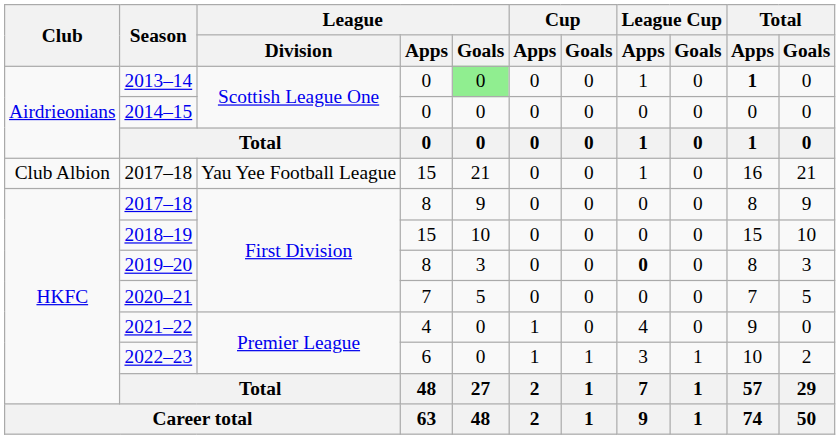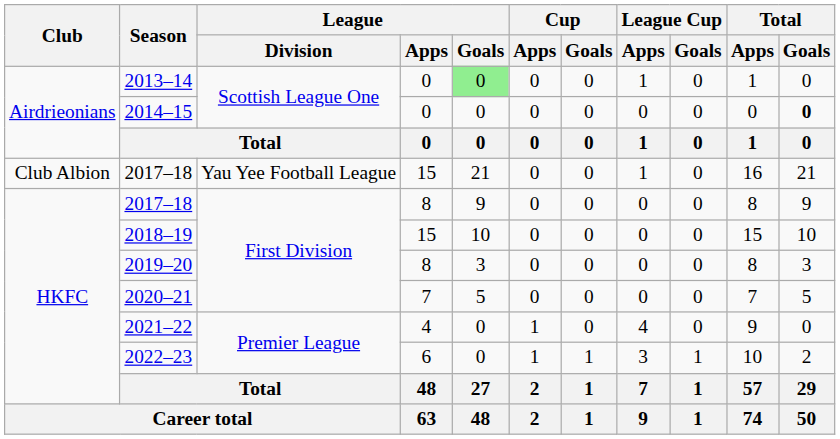(752, 81) bold -> (752, 81) normal
(807, 111) normal -> (807, 111) bold
(643, 265) bold -> (643, 265) normal
